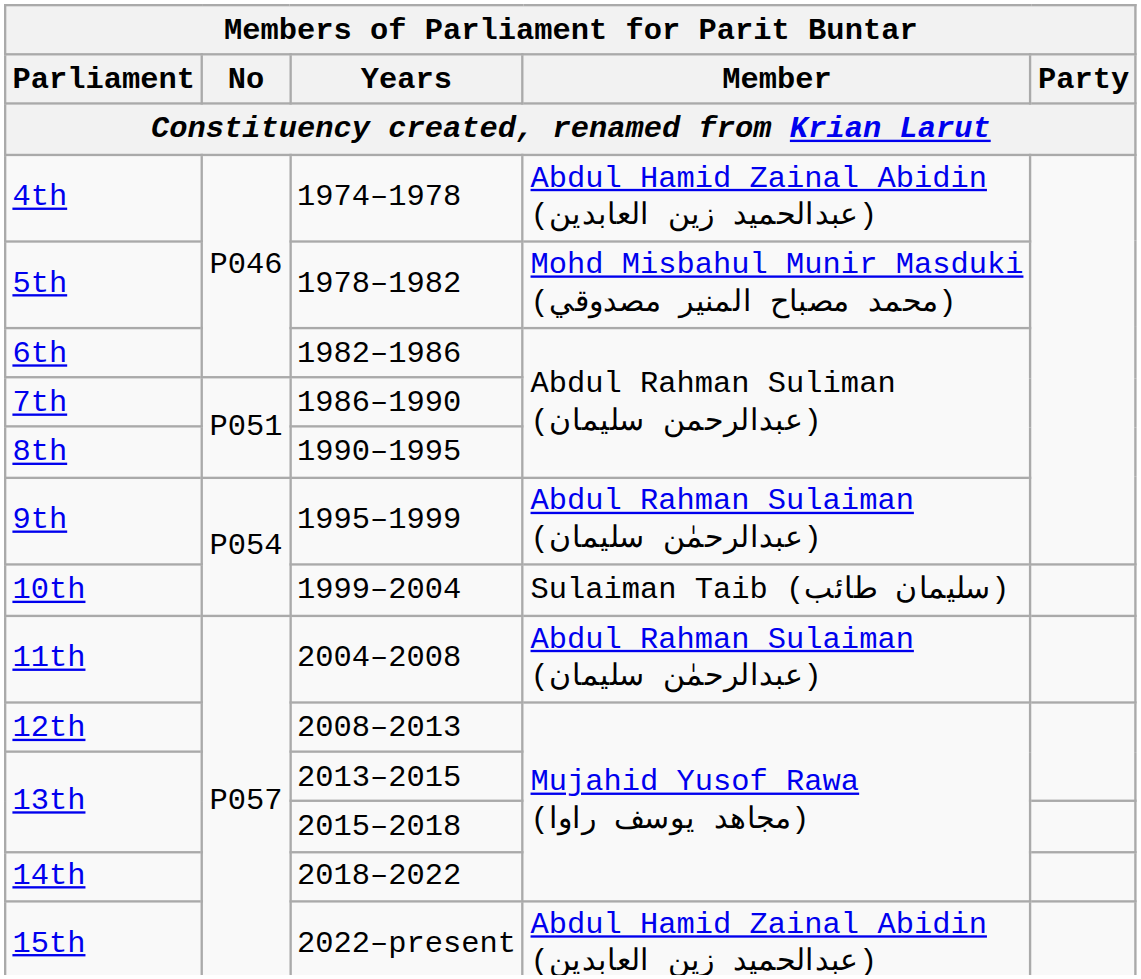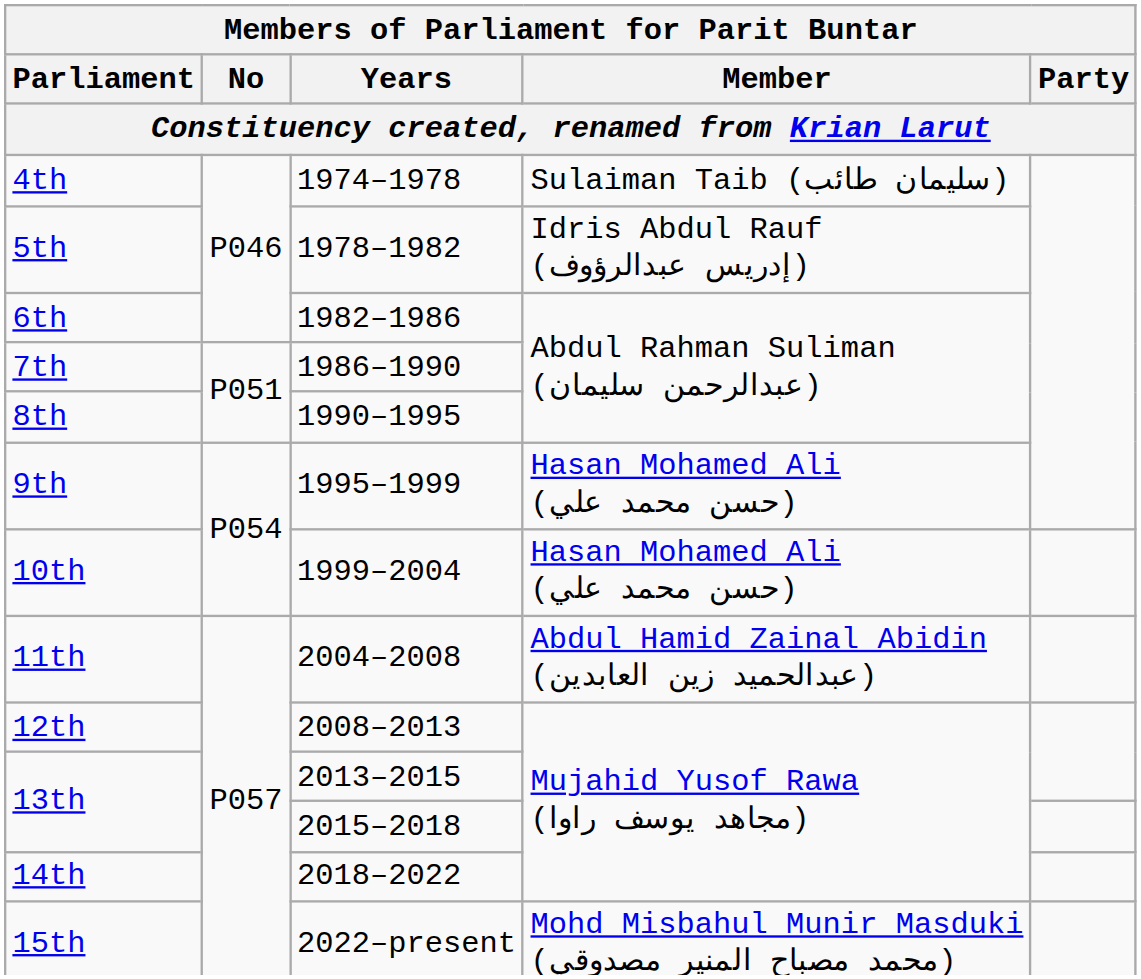(759, 197) Abdul Hamid Zainal Abidin (عبدالحميد زين العابدين) -> (770, 181) Sulaiman Taib (سليمان طائب)
(777, 284) Mohd Misbahul Munir Masduki (محمد مصباح المنير مصدوقي) -> (677, 249) Idris Abdul Rauf (إدريس عبدالرؤوف)
(722, 520) Abdul Rahman Sulaiman (عبدالرحمٰن سليمان) -> (686, 485) Hasan Mohamed Ali (حسن محمد علي)
(770, 591) Sulaiman Taib (سليمان طائب) -> (686, 572) Hasan Mohamed Ali (حسن محمد علي)
(722, 659) Abdul Rahman Sulaiman (عبدالرحمٰن سليمان) -> (759, 659) Abdul Hamid Zainal Abidin (عبدالحميد زين العابدين)
(759, 944) Abdul Hamid Zainal Abidin (عبدالحميد زين العابدين) -> (777, 944) Mohd Misbahul Munir Masduki (محمد مصباح المنير مصدوقي)
